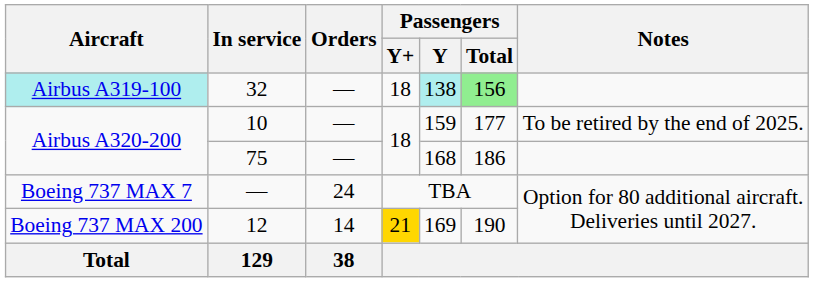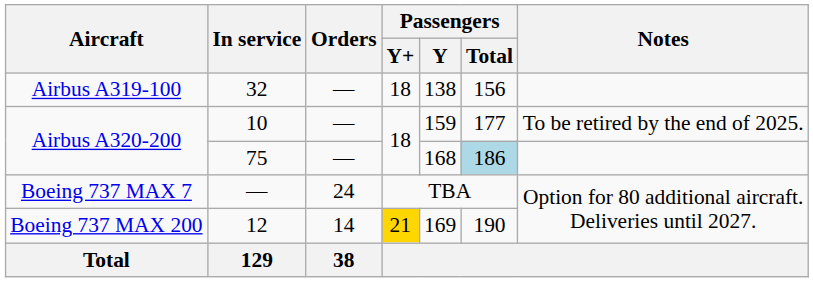(106, 89) paleturquoise background -> (106, 89) no background
(440, 89) paleturquoise background -> (440, 89) no background
(489, 89) lightgreen background -> (489, 89) no background
(489, 157) no background -> (489, 157) lightblue background
